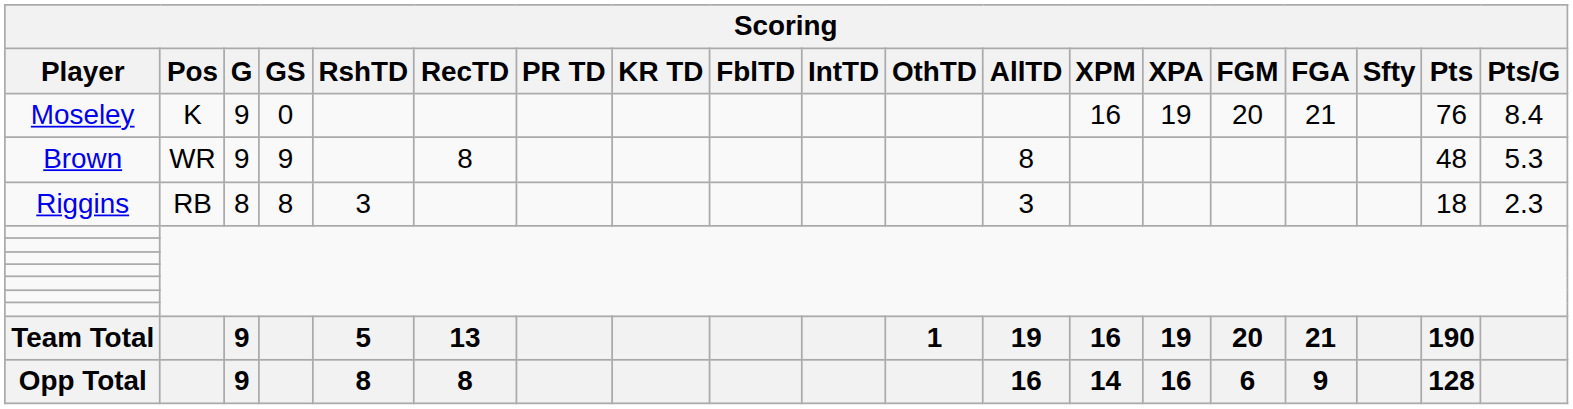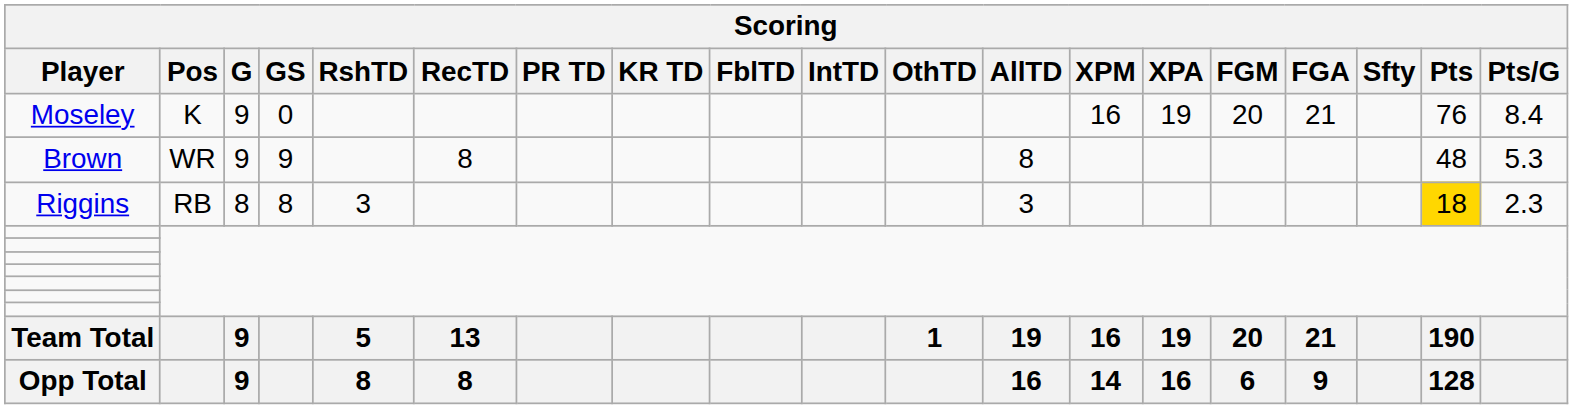(1451, 203) no background -> (1451, 203) gold background
